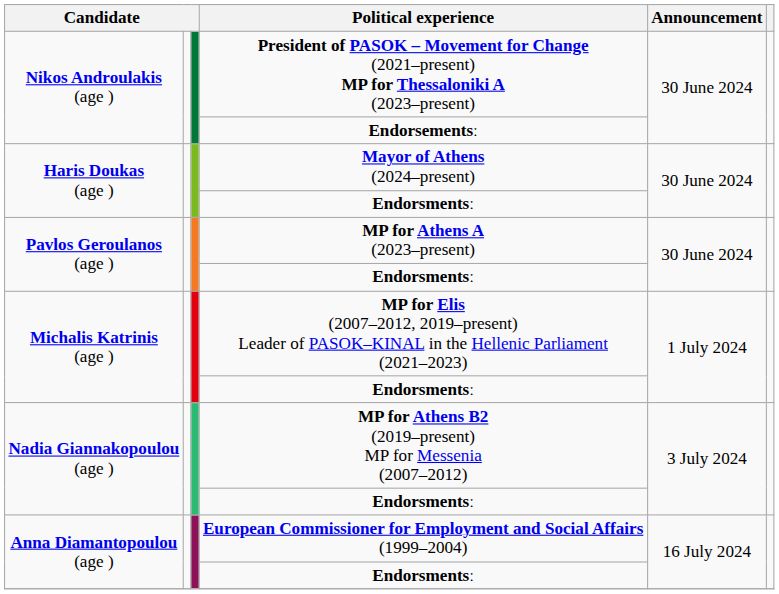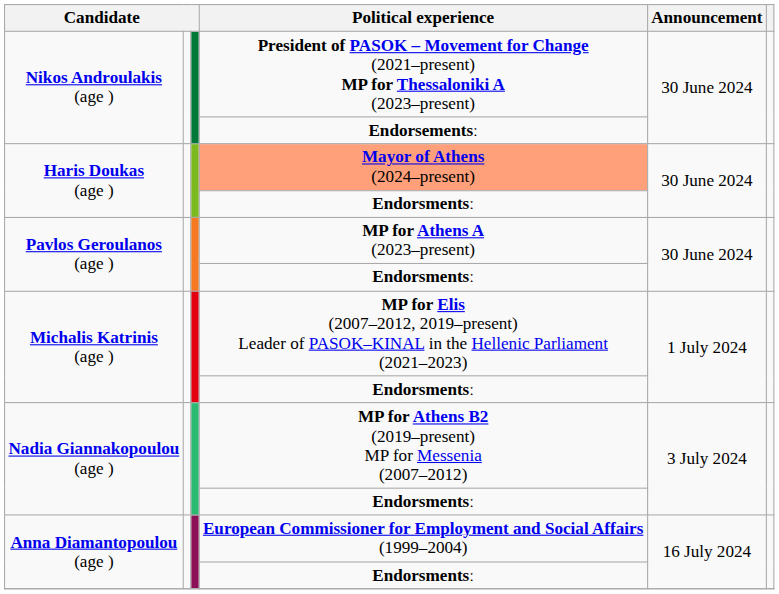(423, 166) no background -> (423, 166) lightsalmon background
